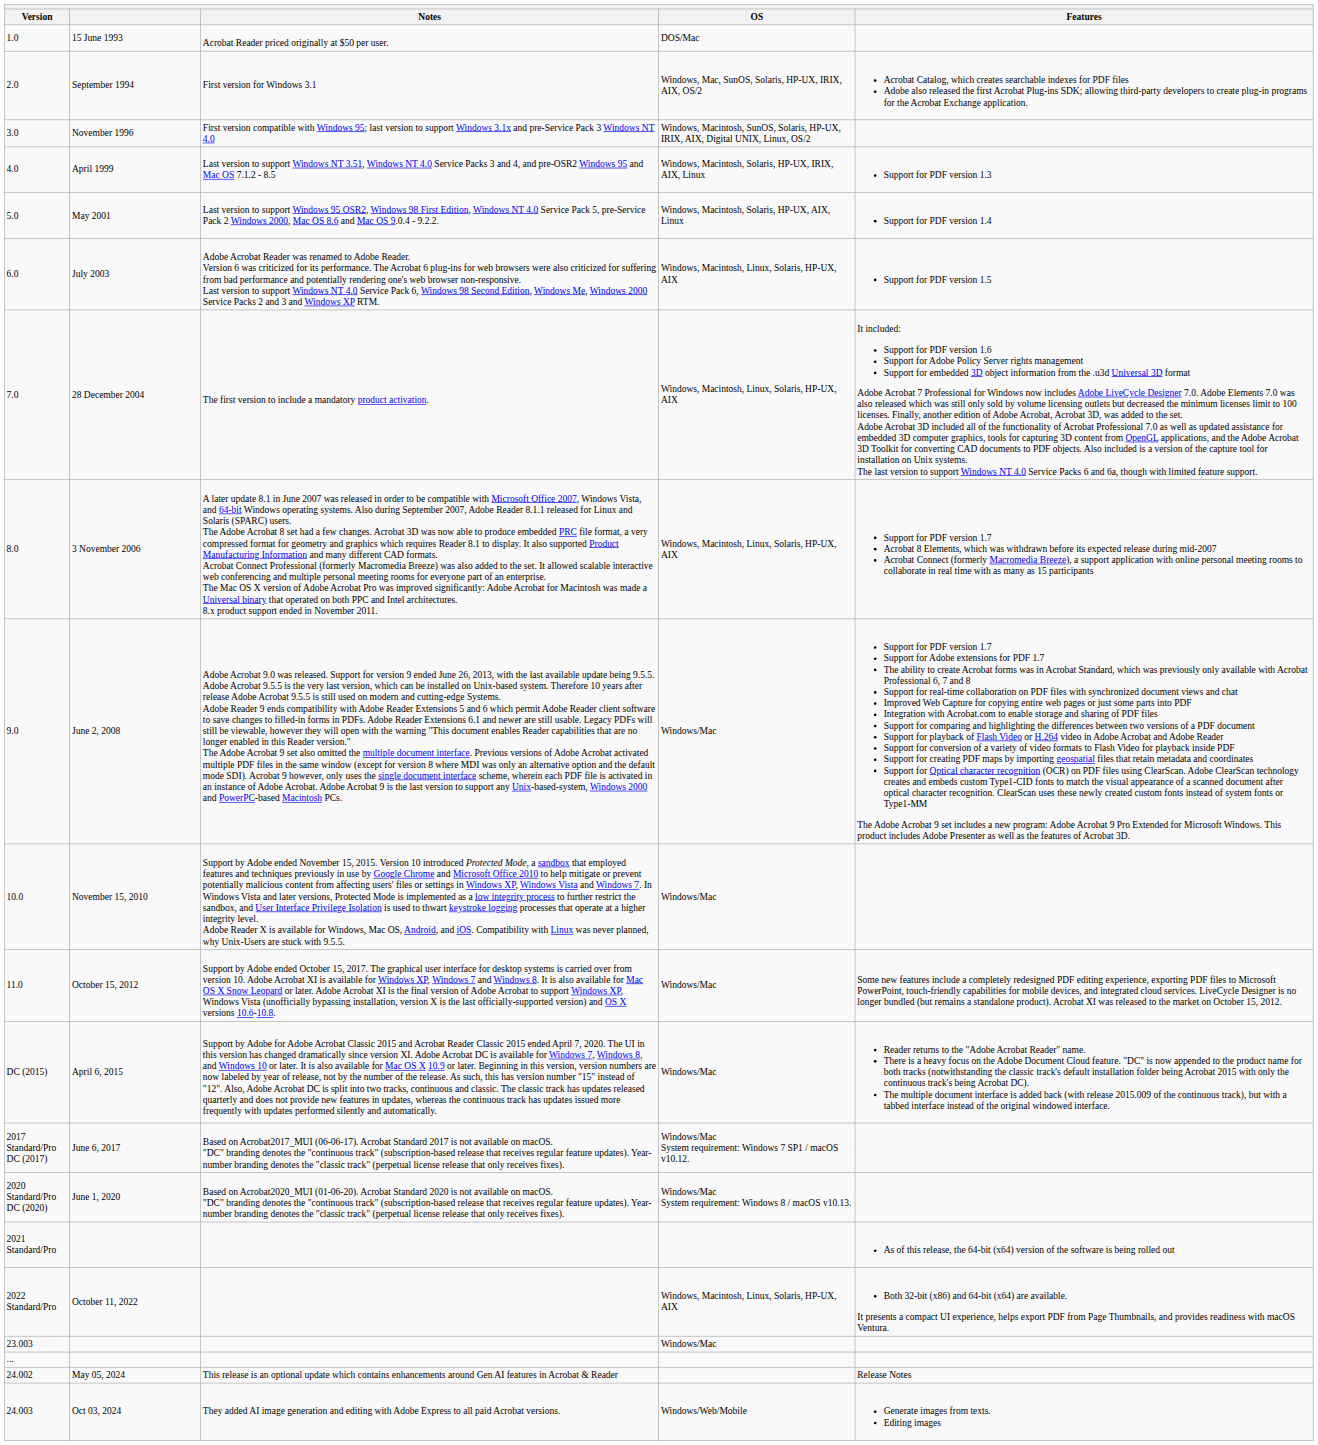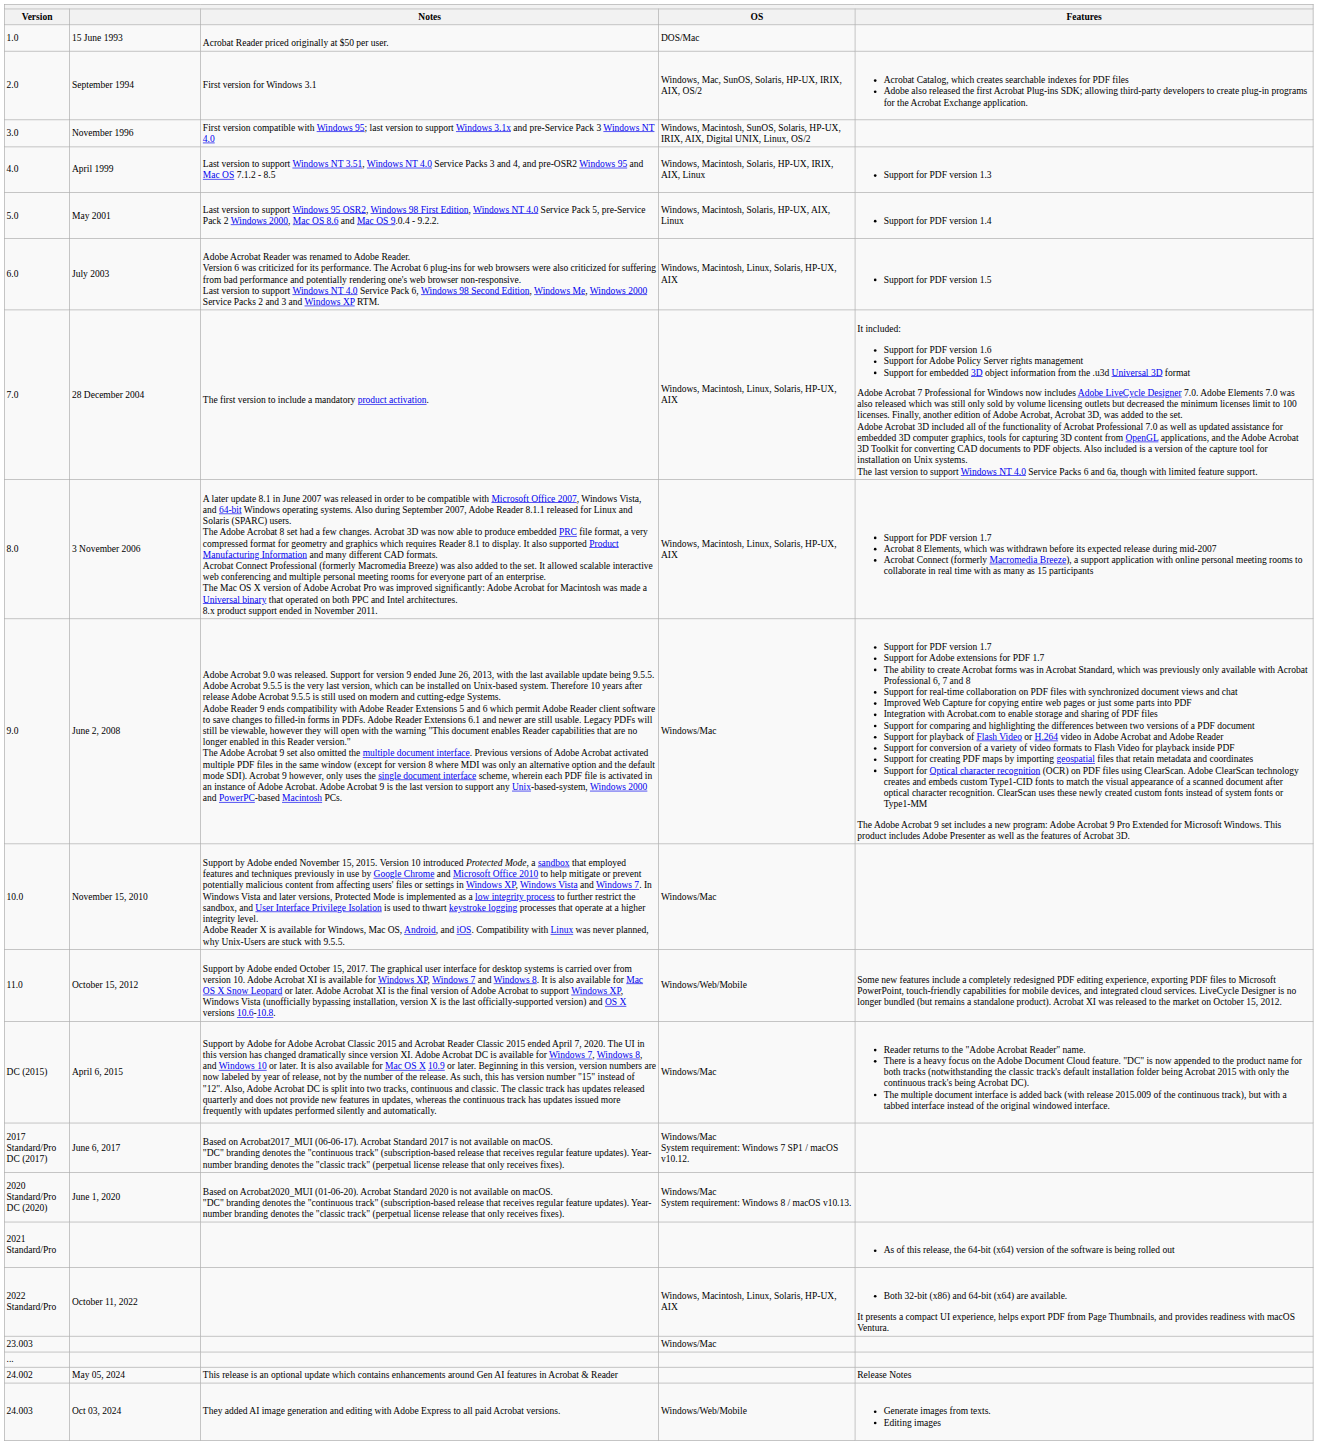(689, 985) Windows/Mac -> (704, 985) Windows/Web/Mobile
